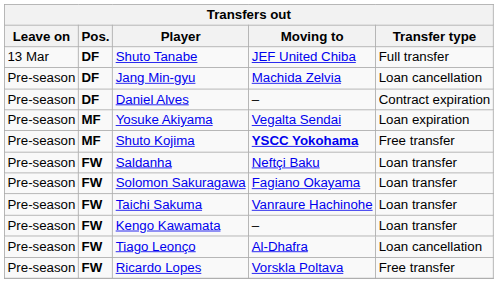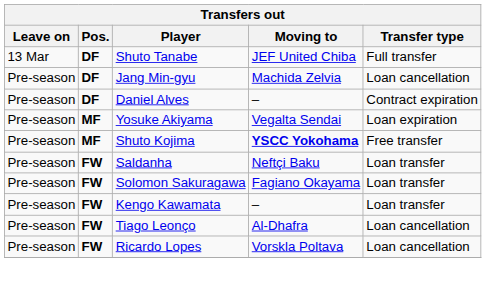- row: (159, 204)
(417, 267) Free transfer -> (418, 246) Loan cancellation
